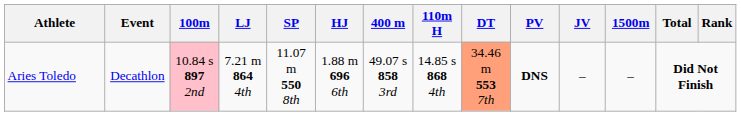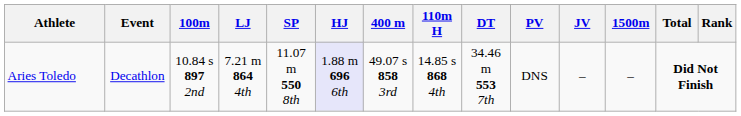(194, 76) pink background -> (194, 76) no background
(340, 76) no background -> (340, 76) lavender background
(486, 76) lightsalmon background -> (486, 76) no background
(535, 76) bold -> (535, 76) normal
